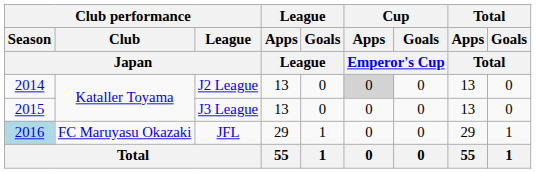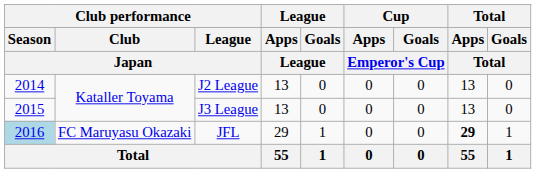(369, 86) lightgrey background -> (369, 86) no background
(468, 132) normal -> (468, 132) bold
